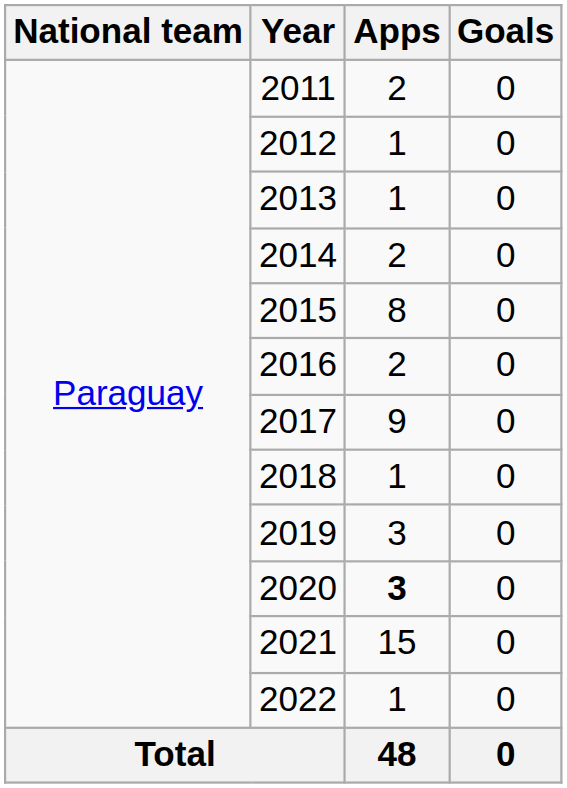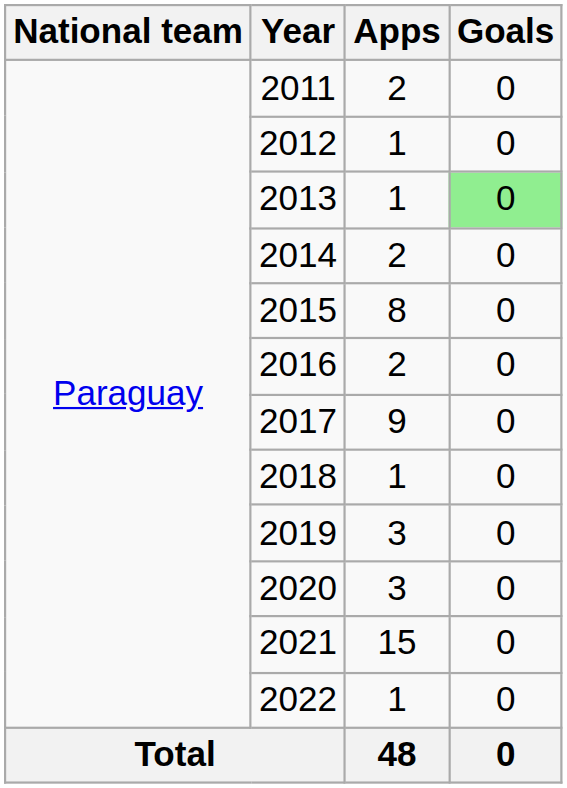(506, 198) no background -> (506, 198) lightgreen background
(397, 587) bold -> (397, 587) normal
